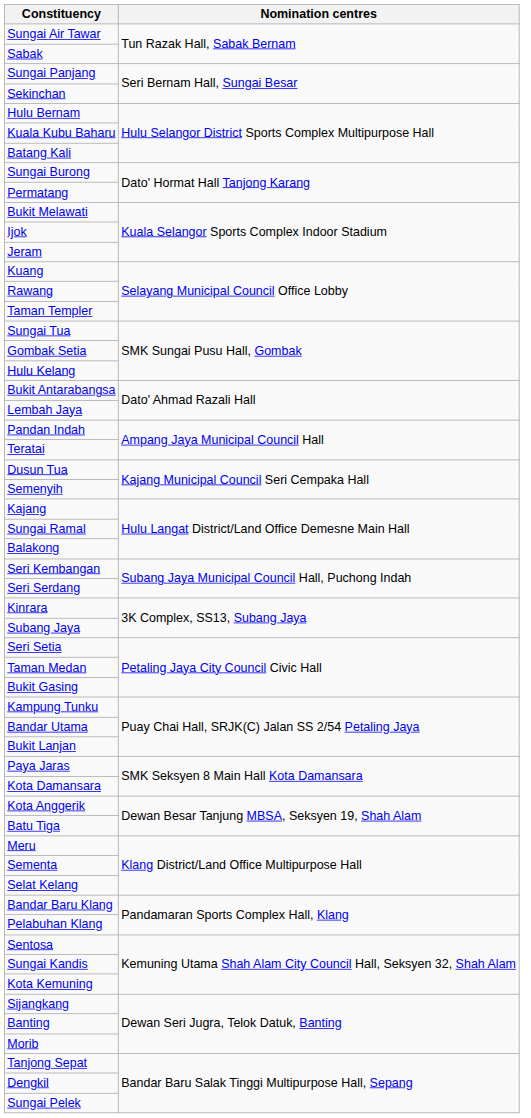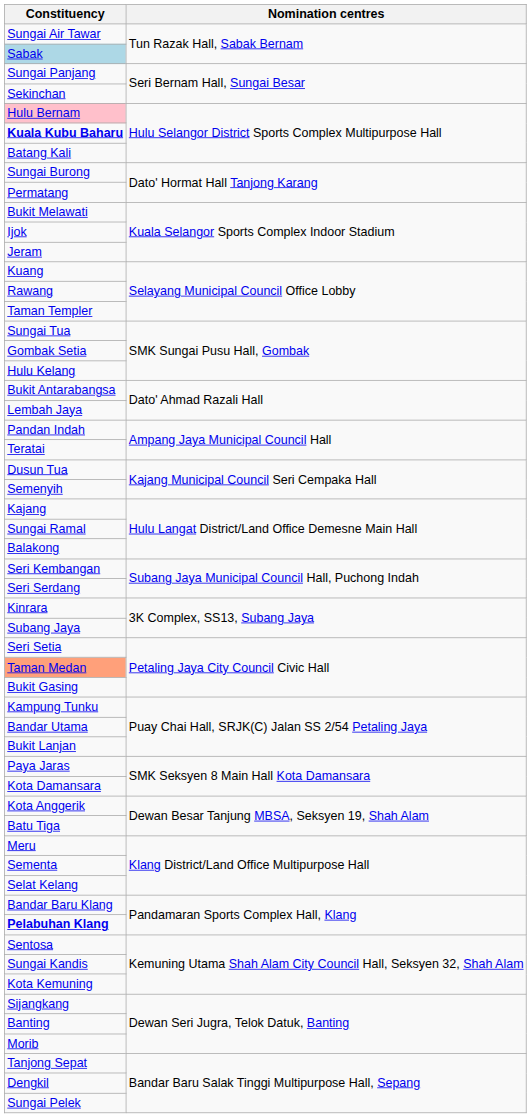(25, 53) no background -> (25, 53) lightblue background
(44, 113) no background -> (44, 113) pink background
(61, 133) normal -> (65, 133) bold
(47, 667) no background -> (47, 667) lightsalmon background
(55, 924) normal -> (58, 924) bold
